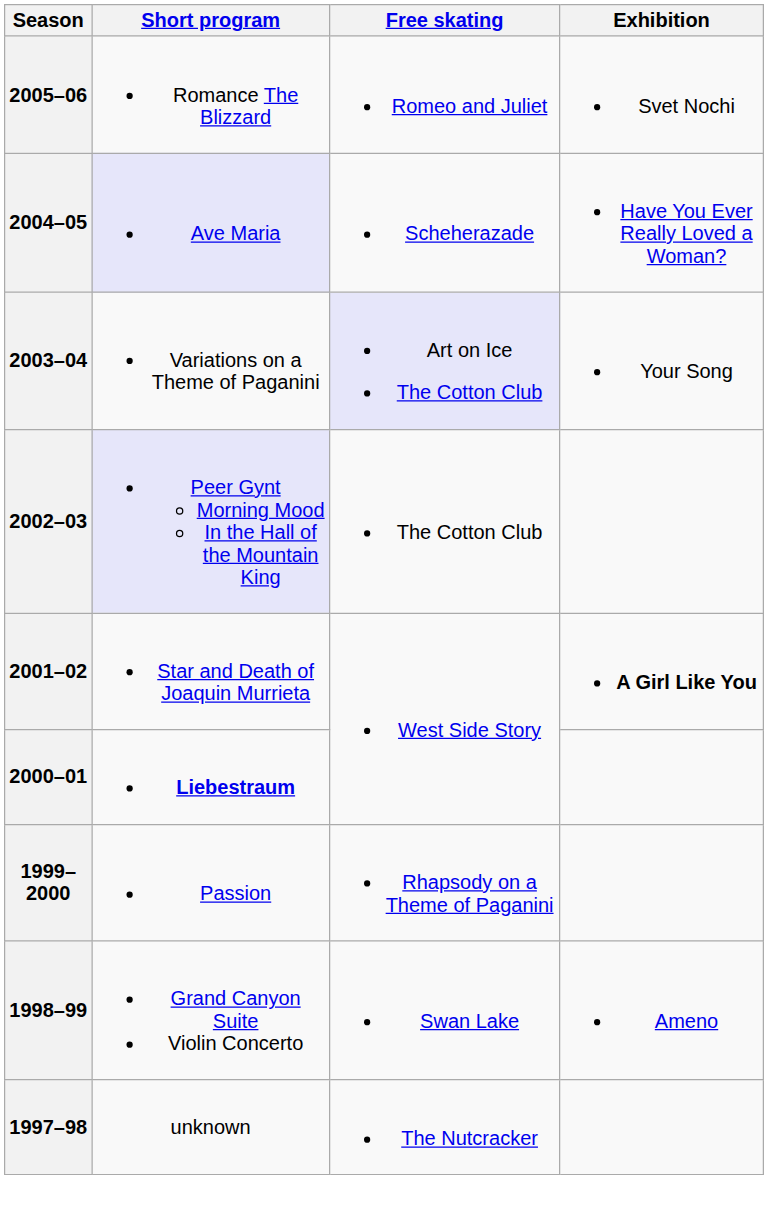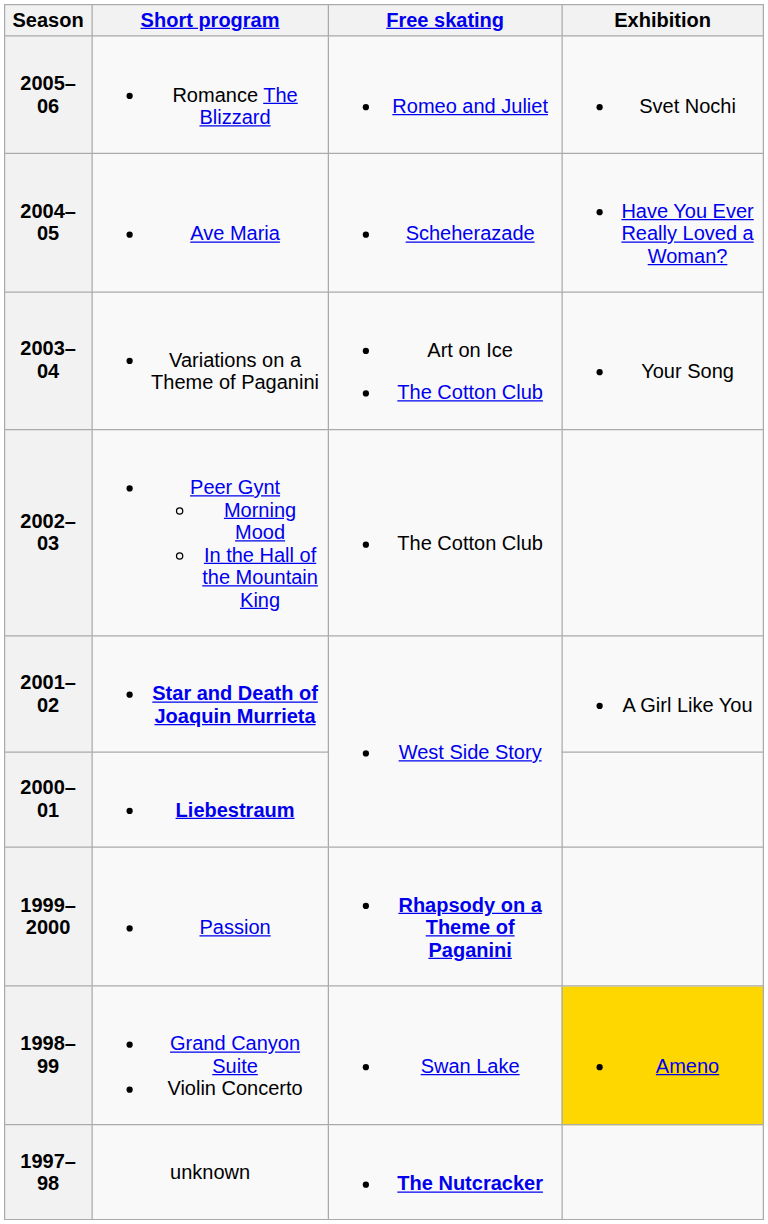(211, 234) lavender background -> (210, 234) no background
(445, 372) lavender background -> (445, 372) no background
(211, 532) lavender background -> (210, 544) no background
(211, 683) normal -> (210, 705) bold
(662, 683) bold -> (663, 705) normal
(445, 894) normal -> (445, 928) bold
(662, 1022) no background -> (663, 1067) gold background
(445, 1138) normal -> (445, 1183) bold
